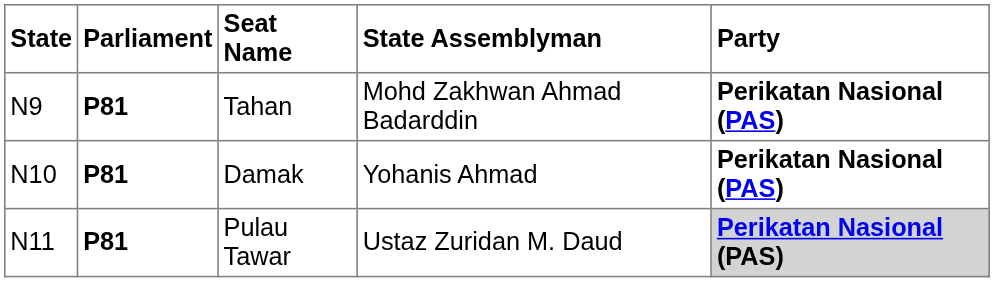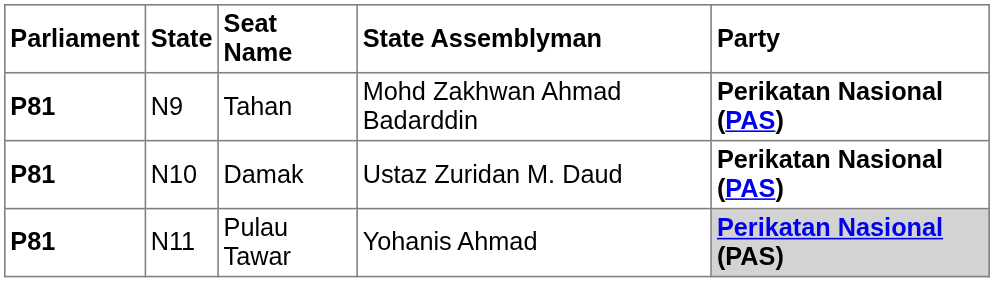columns swapped: (148, 38) <-> (41, 38)
(450, 174) Yohanis Ahmad -> (493, 174) Ustaz Zuridan M. Daud
(493, 242) Ustaz Zuridan M. Daud -> (450, 242) Yohanis Ahmad
